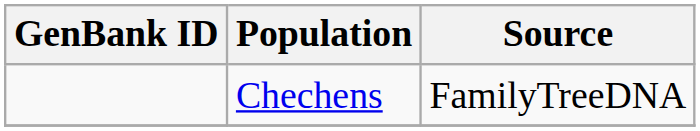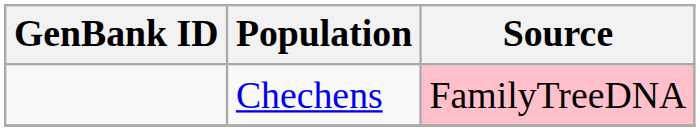(558, 94) no background -> (558, 94) pink background
